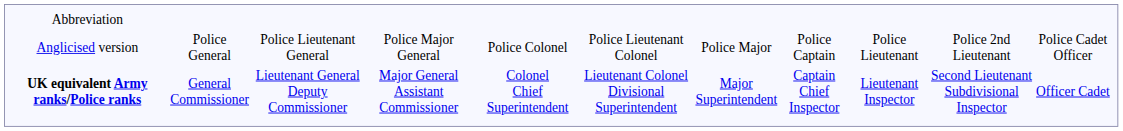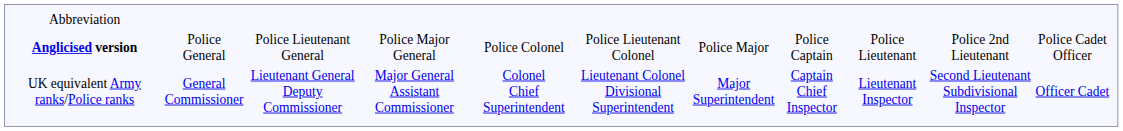(87, 47) normal -> (85, 47) bold
(87, 91) bold -> (85, 91) normal
